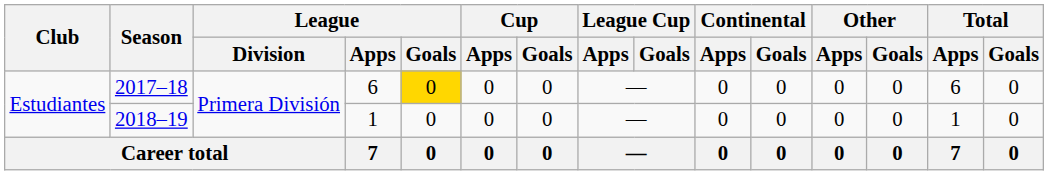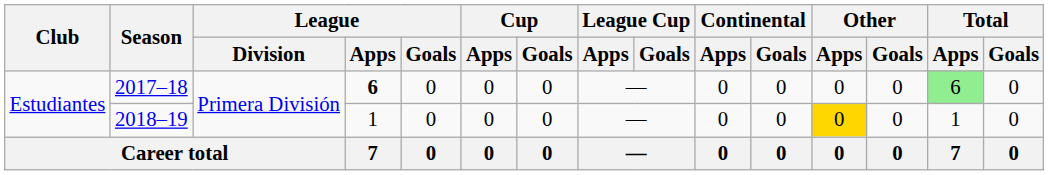(373, 86) normal -> (373, 86) bold
(431, 86) gold background -> (431, 86) no background
(956, 86) no background -> (956, 86) lightgreen background
(839, 119) no background -> (839, 119) gold background
